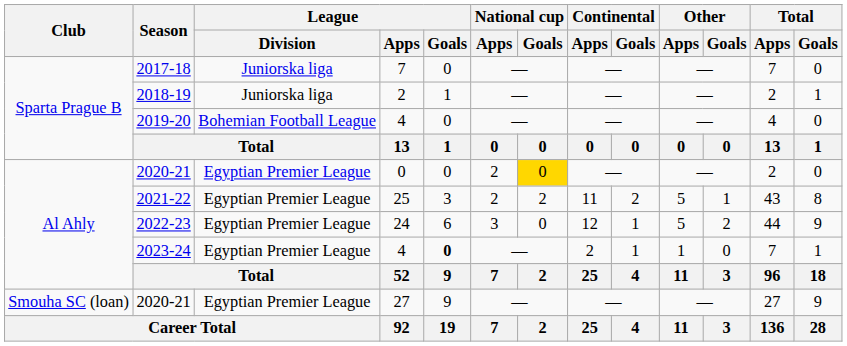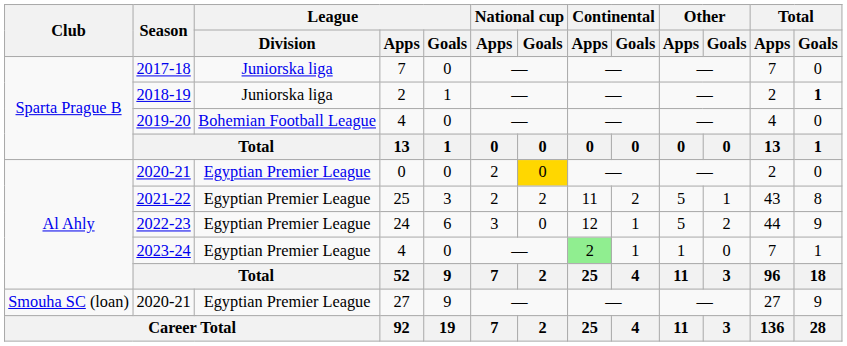(818, 95) normal -> (818, 95) bold
(447, 250) bold -> (447, 250) normal
(590, 250) no background -> (590, 250) lightgreen background
